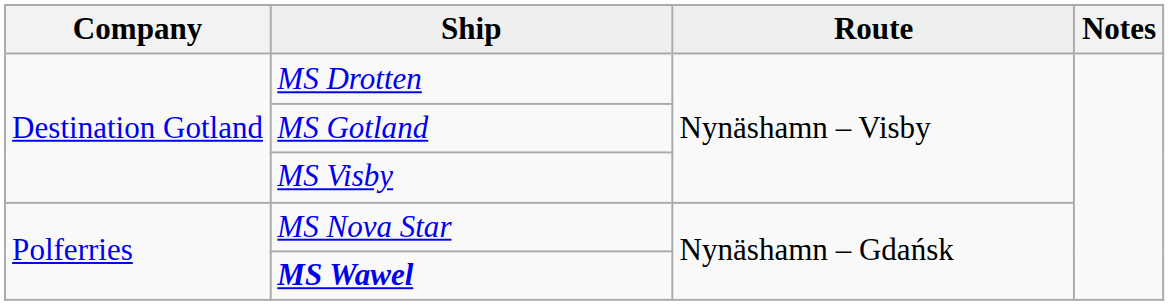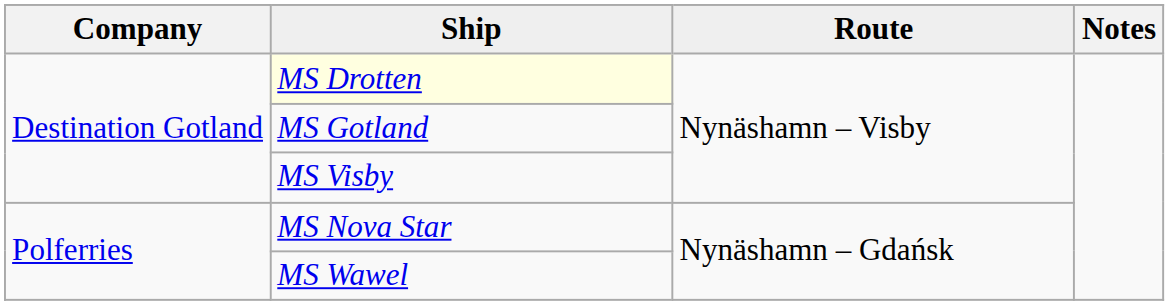(350, 78) no background -> (350, 78) lightyellow background
(345, 275) bold -> (343, 275) normal
